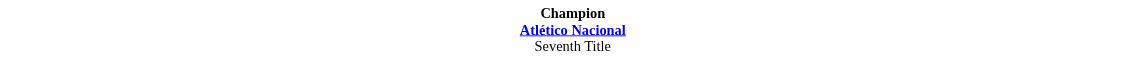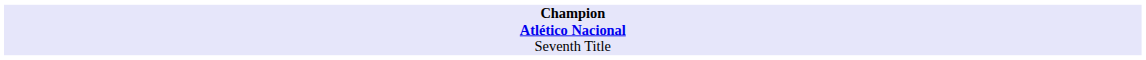(573, 30) no background -> (573, 30) lavender background
